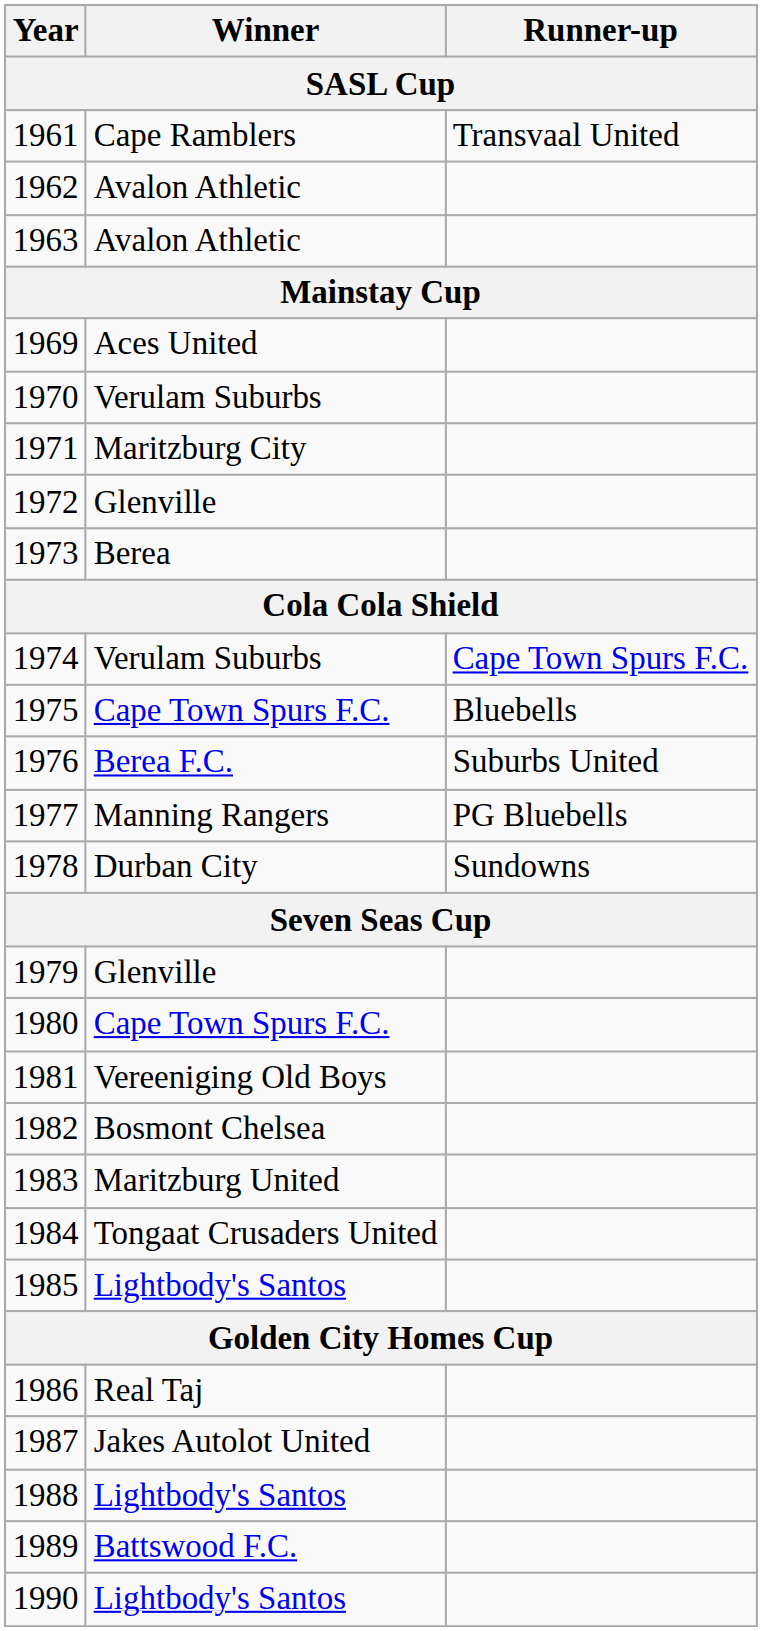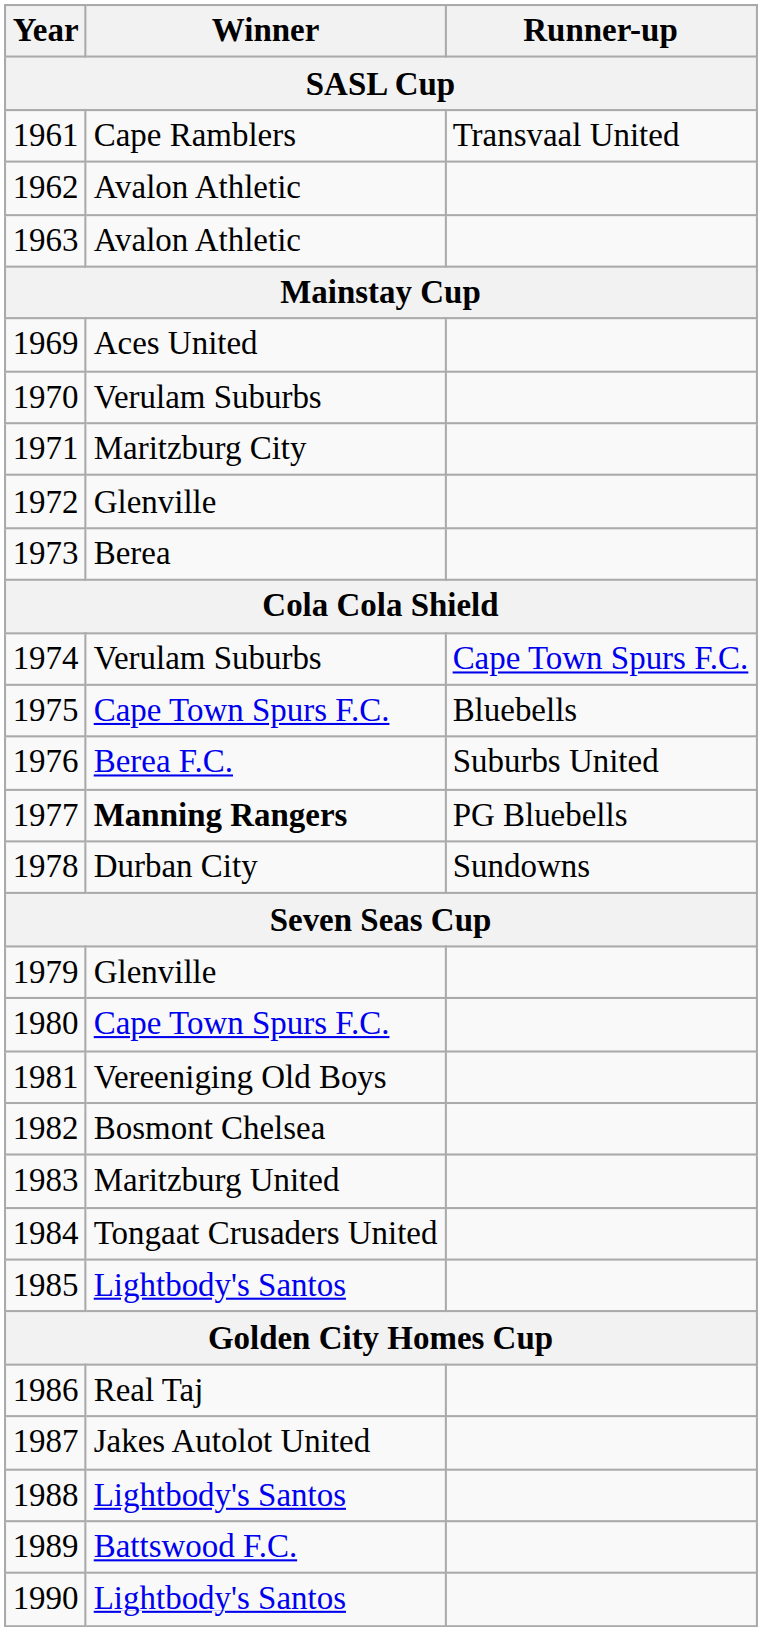(211, 814) normal -> (221, 814) bold
